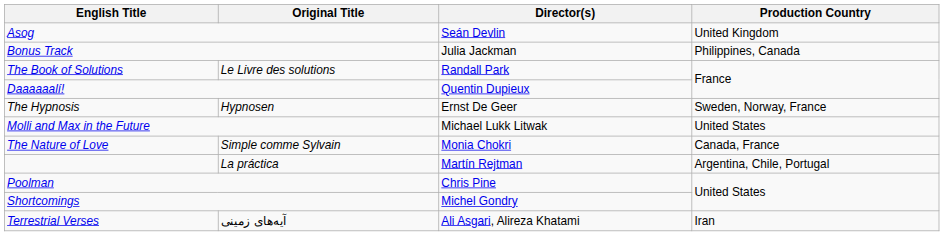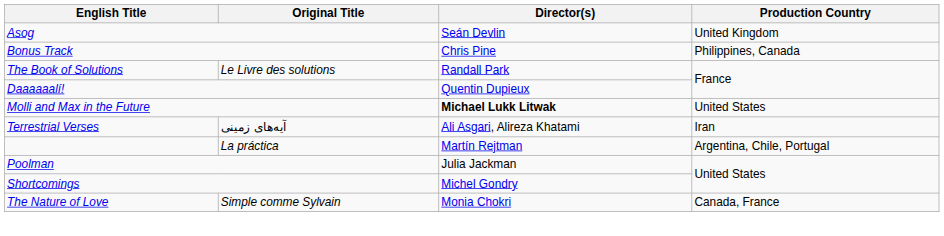(479, 51) Julia Jackman -> (469, 51) Chris Pine
- row: (43, 107)
(494, 126) normal -> (499, 107) bold
rows swapped: (58, 145) <-> (53, 220)
(469, 182) Chris Pine -> (479, 164) Julia Jackman
